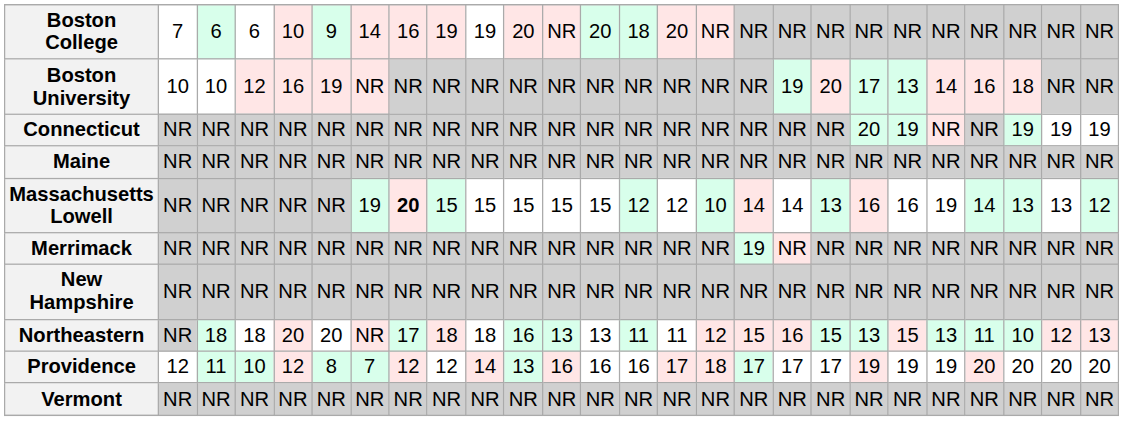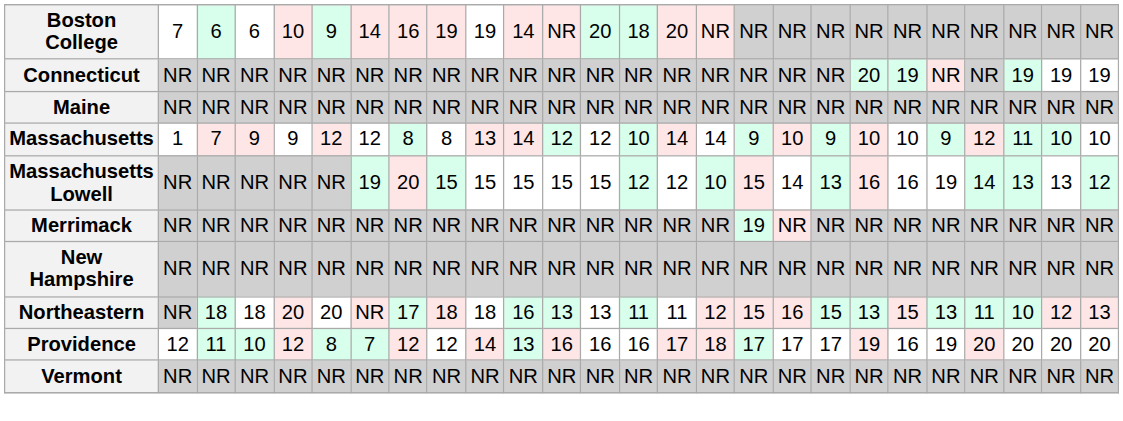(523, 31) 20 -> (523, 31) 14
- row: (82, 86)
+ row: (82, 139)
(408, 205) bold -> (408, 182) normal
(754, 205) 14 -> (754, 182) 15
(907, 366) 19 -> (907, 344) 16
